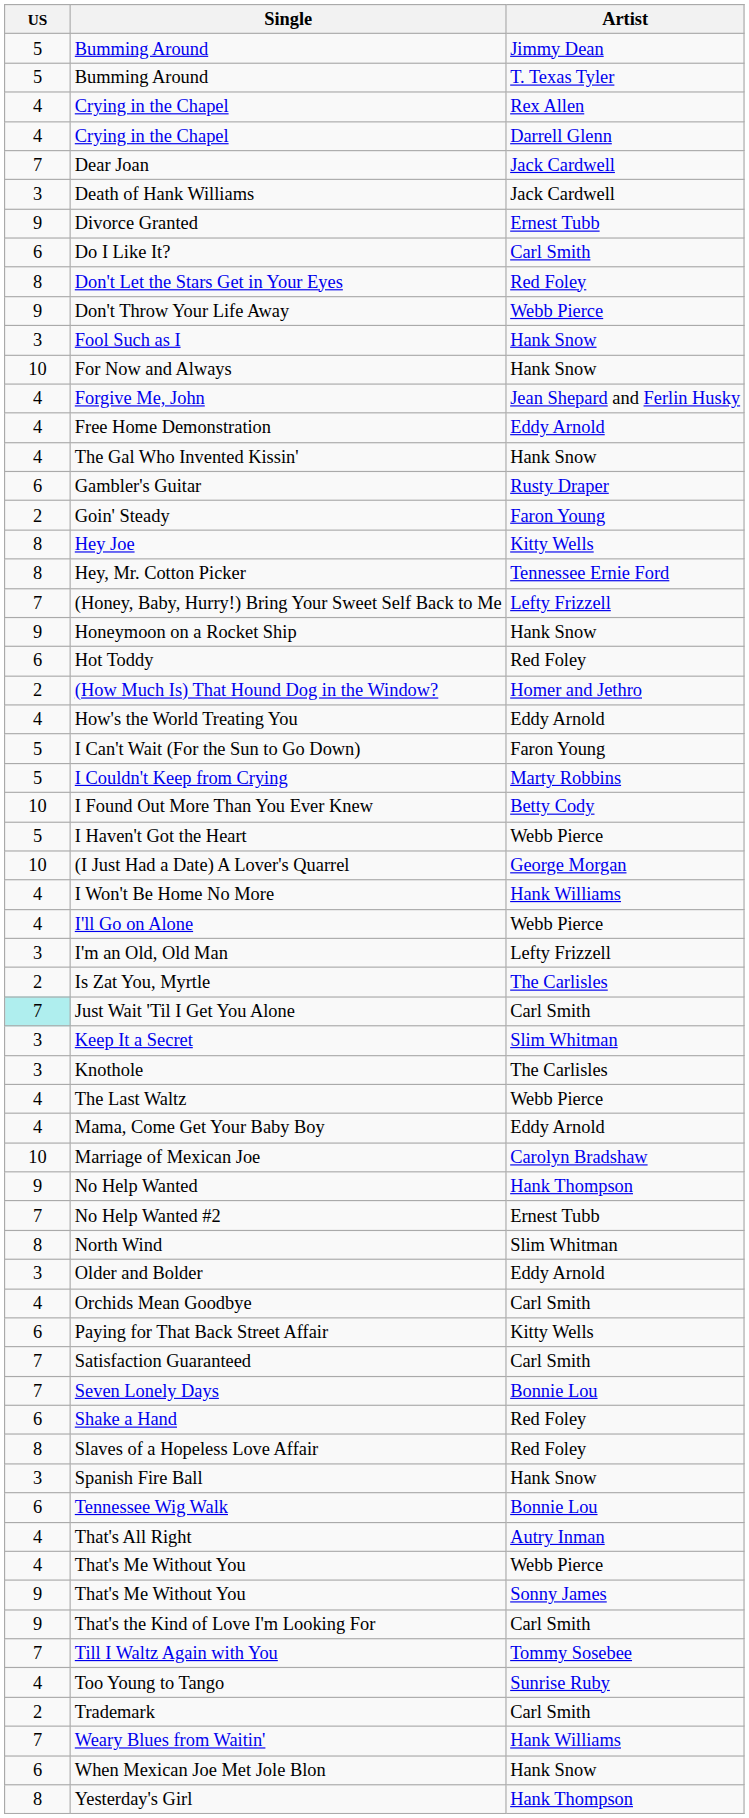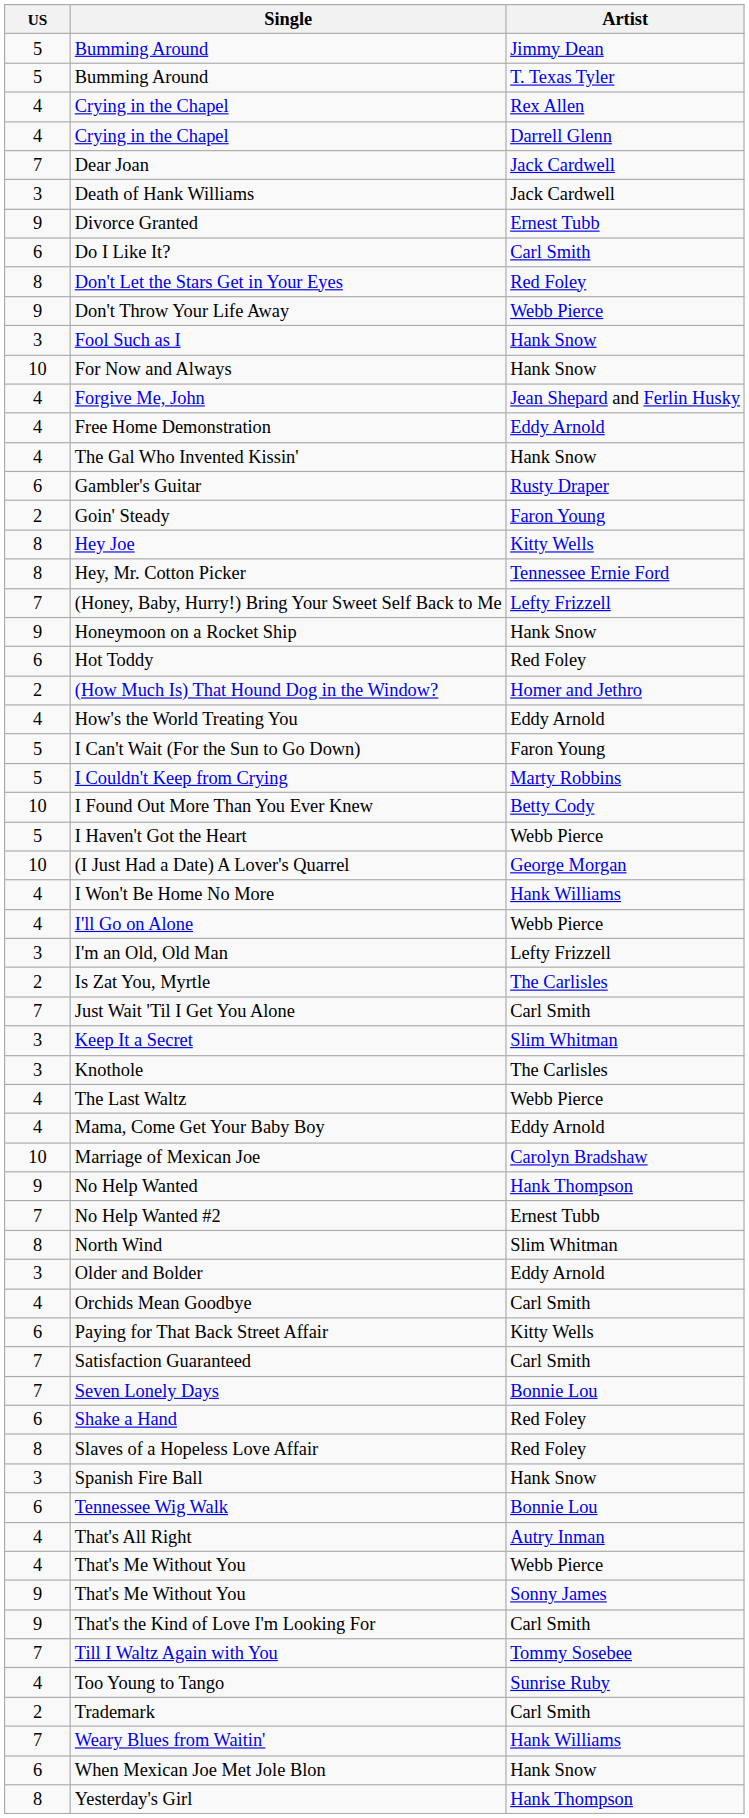(38, 1011) paleturquoise background -> (38, 1011) no background
